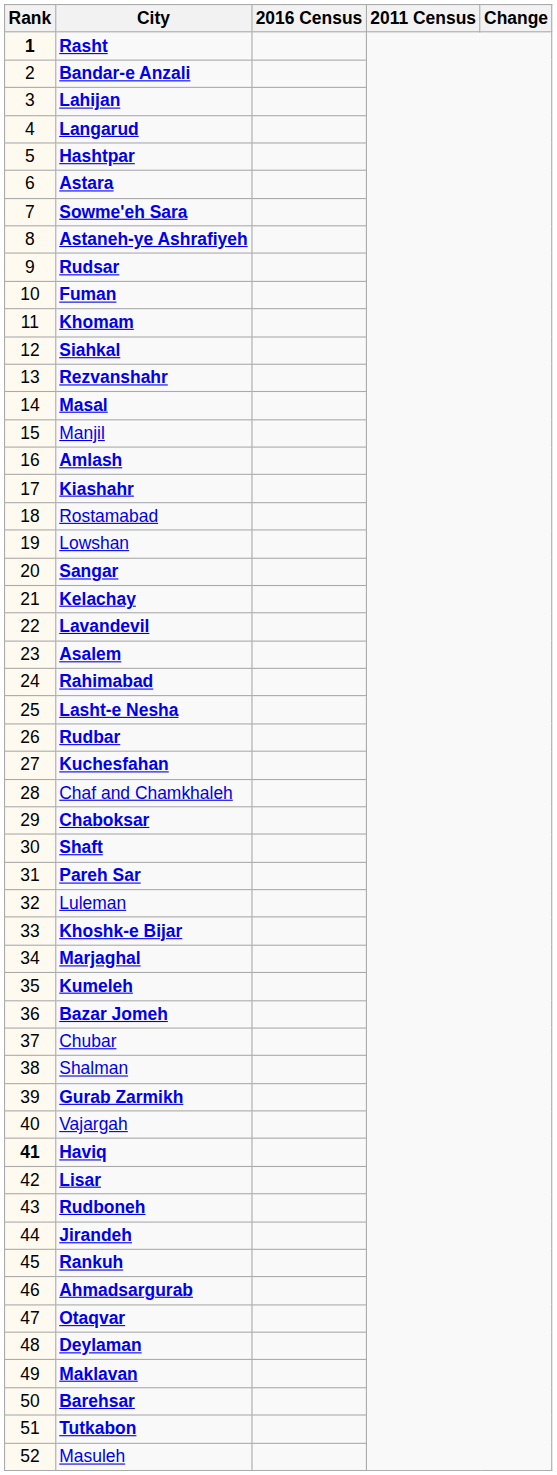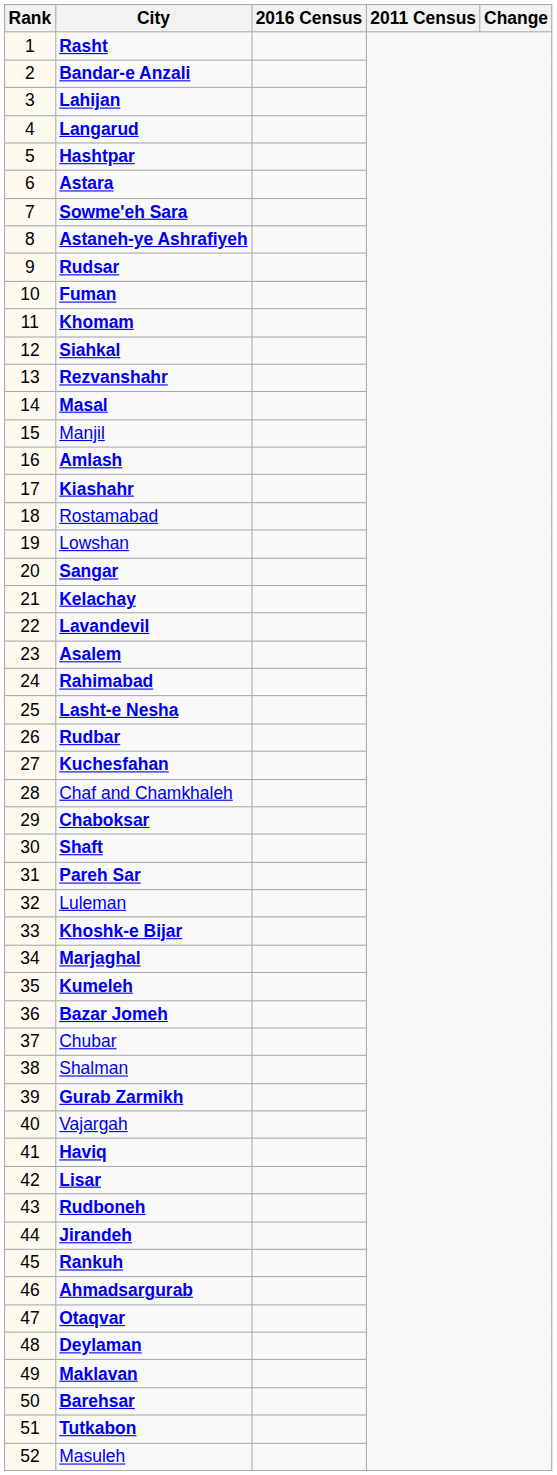(30, 45) bold -> (30, 45) normal
(30, 1152) bold -> (30, 1152) normal
